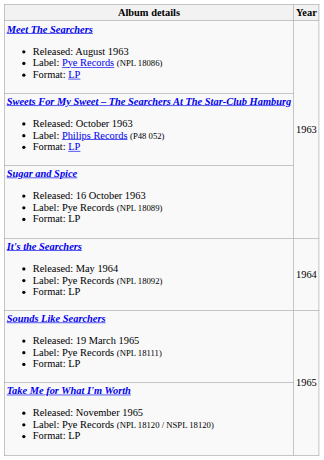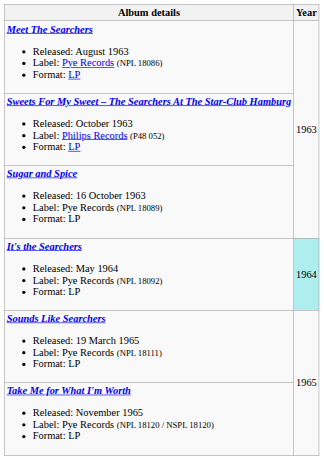(306, 274) no background -> (306, 274) paleturquoise background
